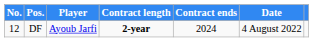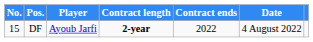(14, 28) 12 -> (14, 28) 15
(206, 28) 2024 -> (206, 28) 2022
